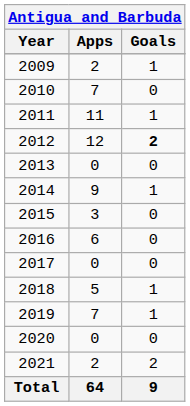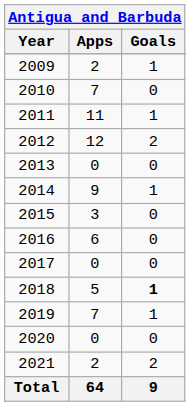(153, 141) bold -> (153, 141) normal
(153, 290) normal -> (153, 290) bold
